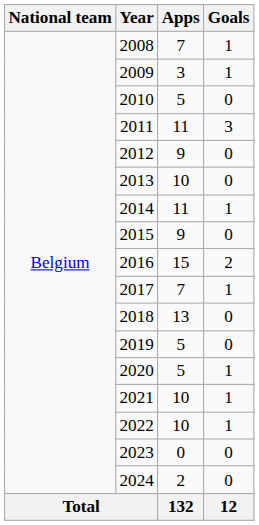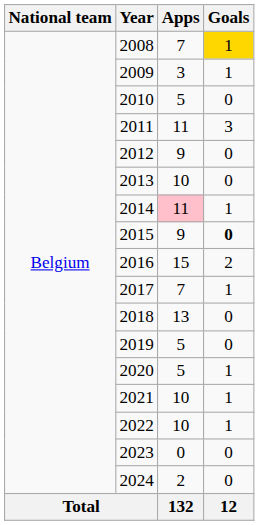(229, 45) no background -> (229, 45) gold background
(181, 208) no background -> (181, 208) pink background
(229, 235) normal -> (229, 235) bold
